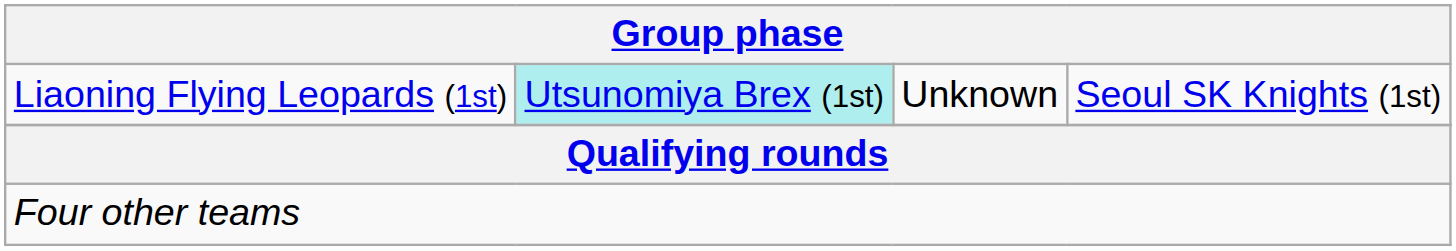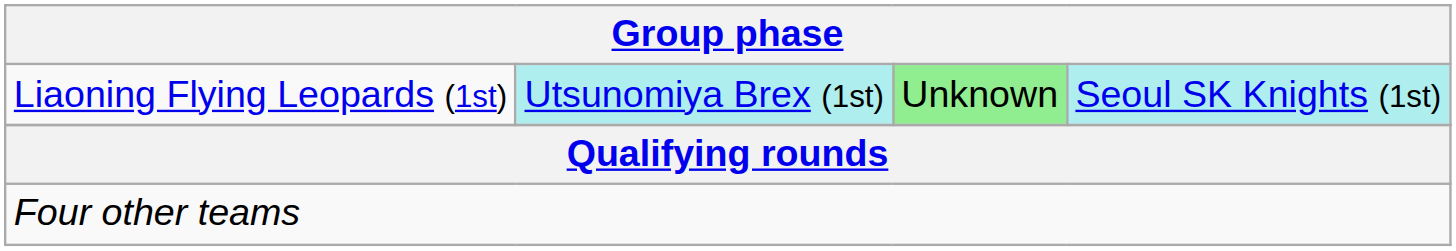(980, 93) no background -> (980, 93) lightgreen background
(1258, 93) no background -> (1258, 93) paleturquoise background
